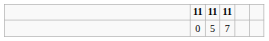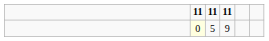(198, 28) no background -> (198, 28) lightyellow background
(227, 28) 7 -> (227, 28) 9
